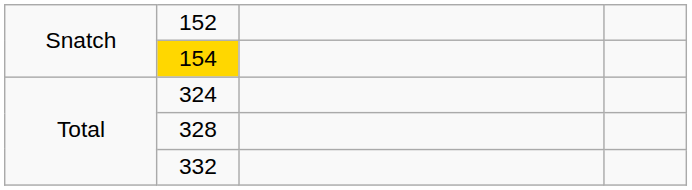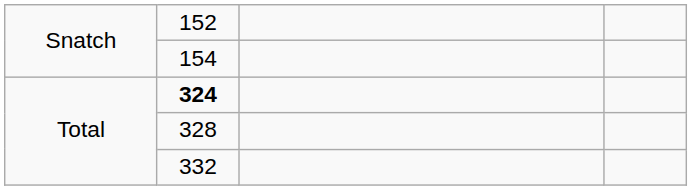(198, 58) gold background -> (198, 58) no background
(198, 94) normal -> (198, 94) bold
